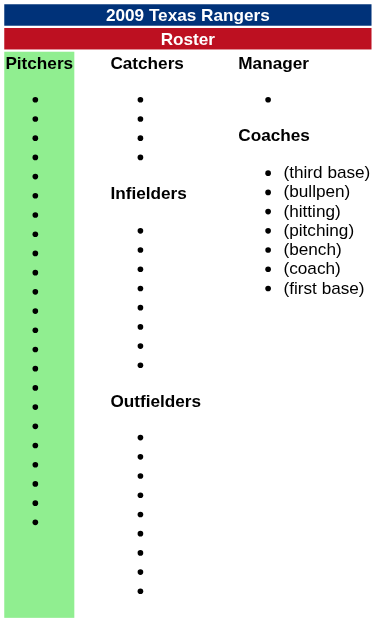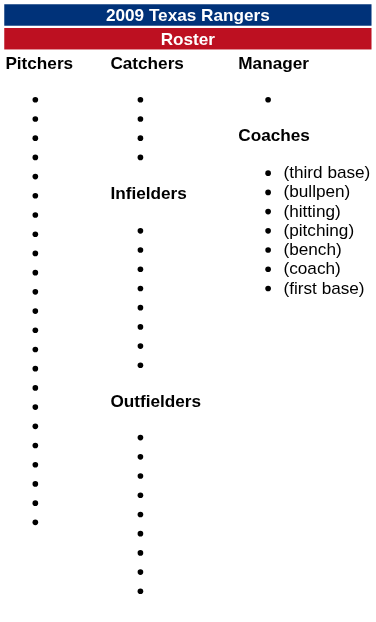(39, 292) lightgreen background -> (39, 292) no background
